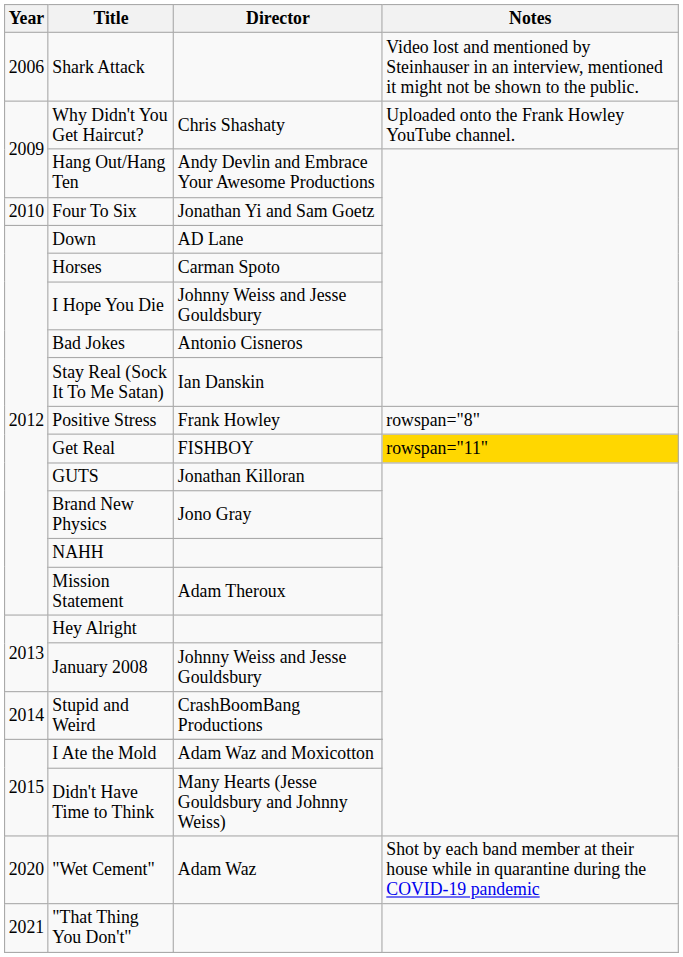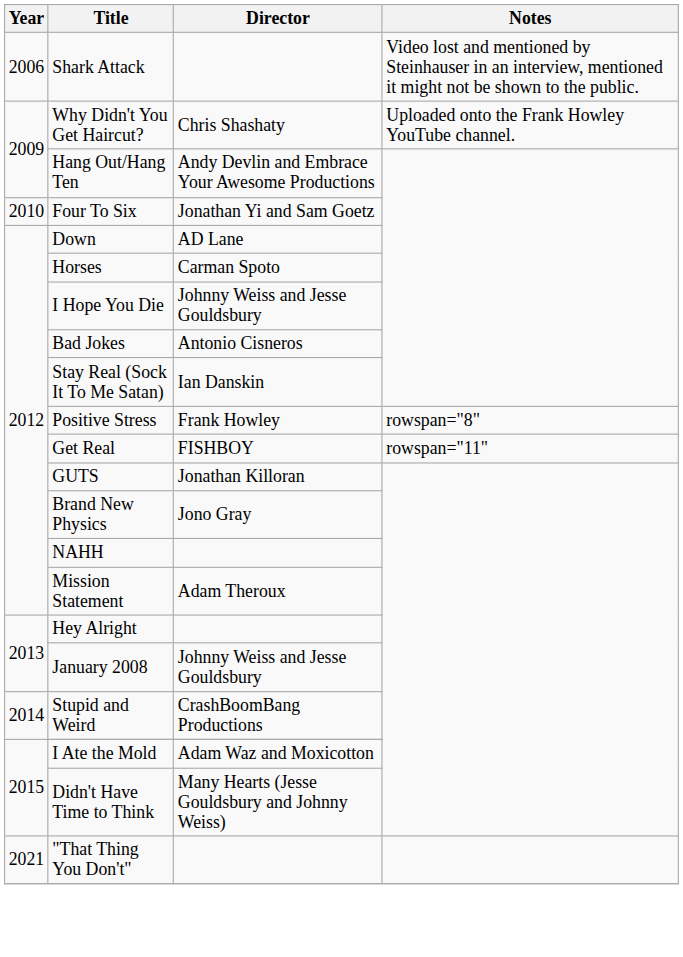(437, 448) gold background -> (437, 448) no background
- row: (104, 869)
